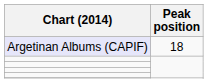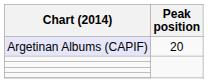(177, 46) 18 -> (177, 46) 20
